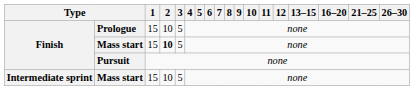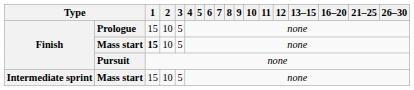(153, 45) normal -> (153, 45) bold
(168, 45) bold -> (168, 45) normal
